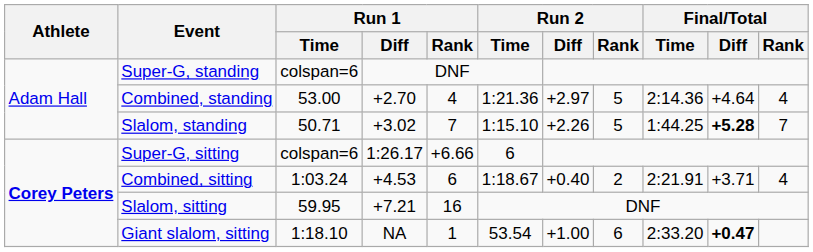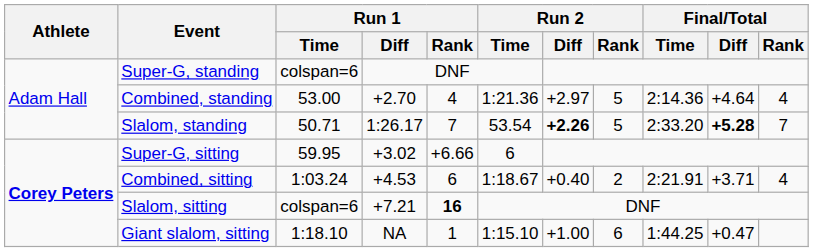(395, 126) +3.02 -> (395, 126) 1:26.17
(510, 126) 1:15.10 -> (510, 126) 53.54
(568, 126) normal -> (568, 126) bold
(675, 126) 1:44.25 -> (675, 126) 2:33.20
(319, 153) colspan=6 -> (319, 153) 59.95
(395, 153) 1:26.17 -> (395, 153) +3.02
(319, 206) 59.95 -> (319, 206) colspan=6
(452, 206) normal -> (452, 206) bold
(510, 233) 53.54 -> (510, 233) 1:15.10
(675, 233) 2:33.20 -> (675, 233) 1:44.25
(733, 233) bold -> (733, 233) normal
